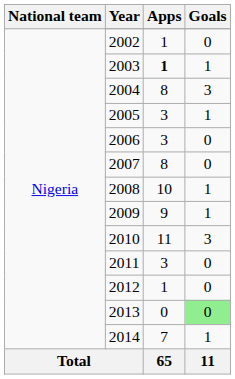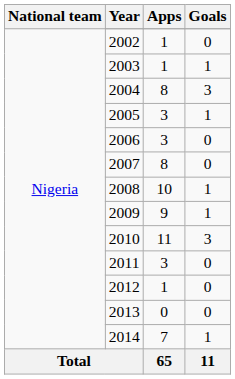(164, 66) bold -> (164, 66) normal
(208, 312) lightgreen background -> (208, 312) no background
